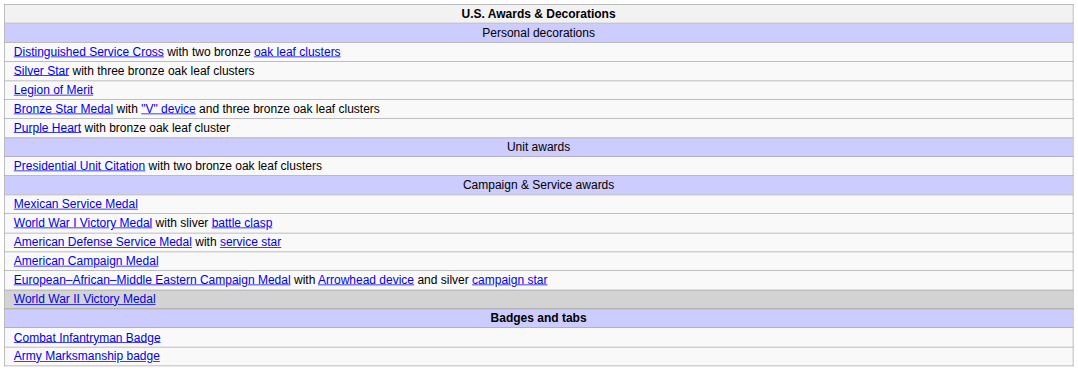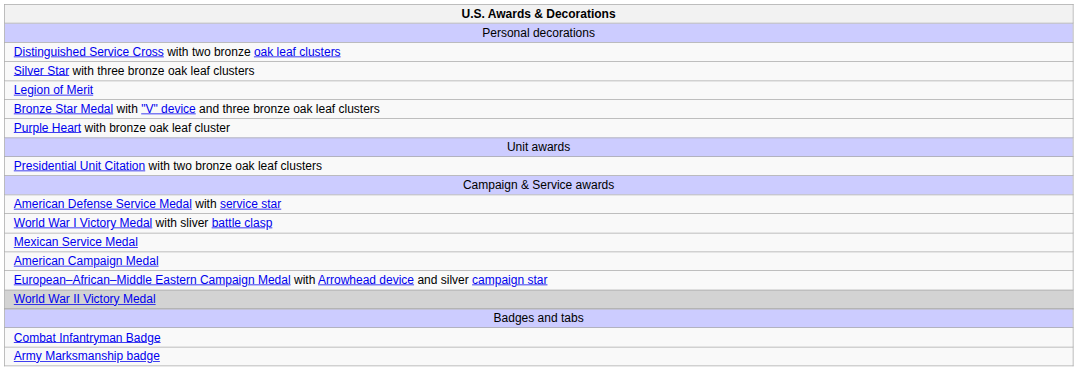(73, 204) Mexican Service Medal -> (144, 204) American Defense Service Medal with service star
(144, 242) American Defense Service Medal with service star -> (73, 242) Mexican Service Medal
(539, 318) bold -> (539, 318) normal
